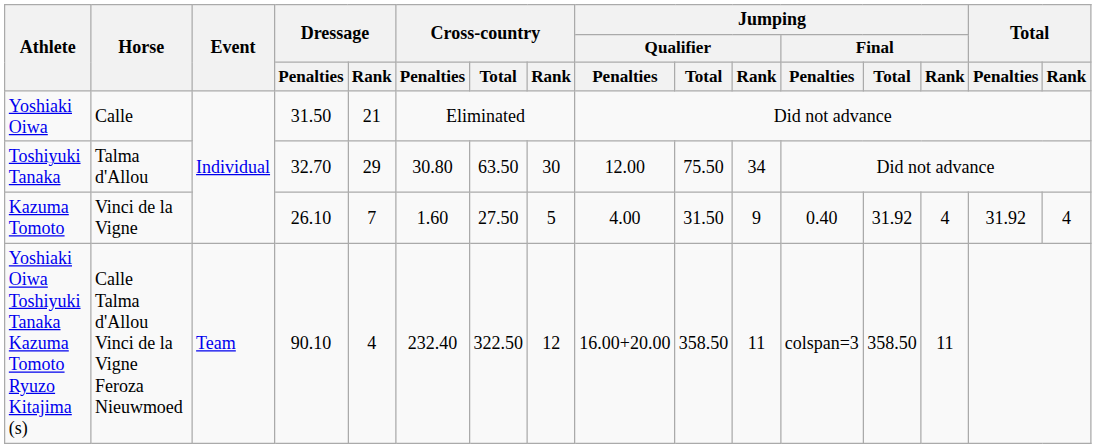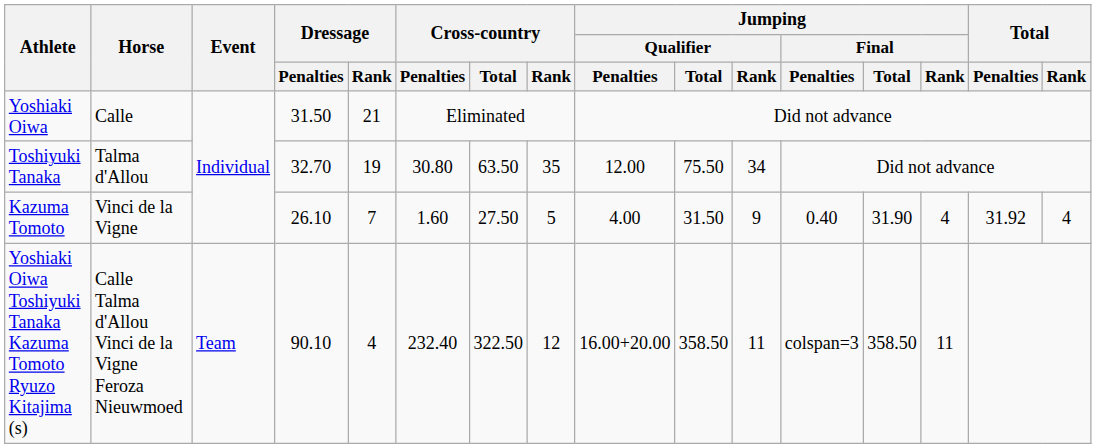(372, 167) 29 -> (372, 167) 19
(551, 167) 30 -> (551, 167) 35
(892, 218) 31.92 -> (892, 218) 31.90
